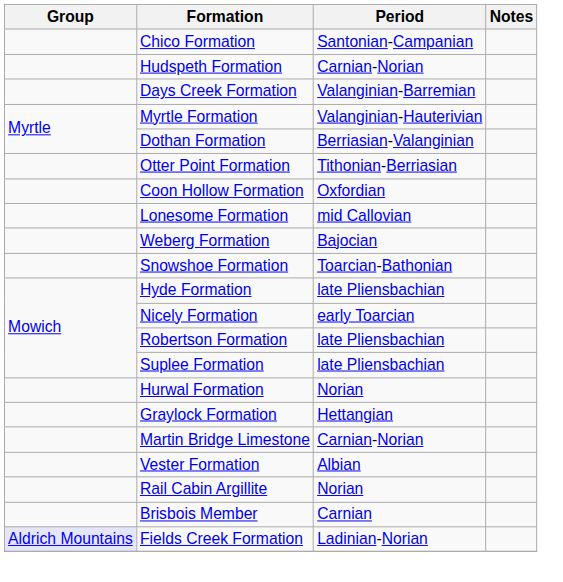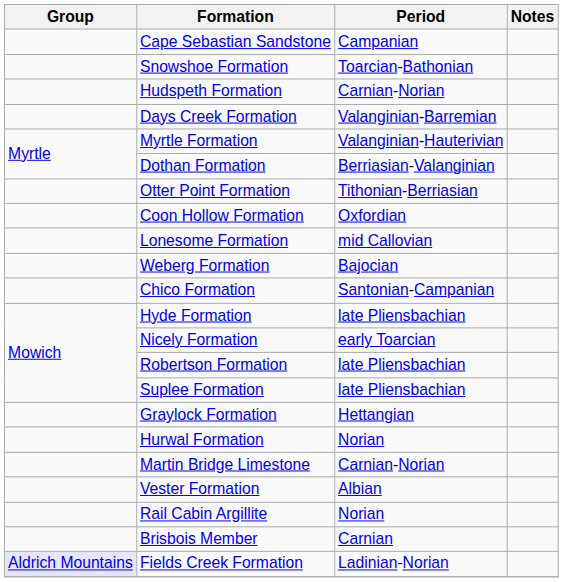+ row: (235, 41)
rows swapped: (197, 41) <-> (214, 265)
rows swapped: (208, 414) <-> (202, 389)
